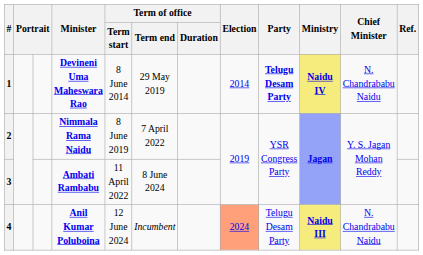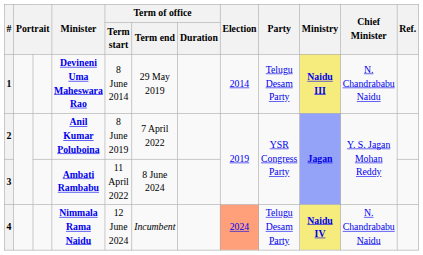(279, 83) bold -> (279, 83) normal
(320, 83) Naidu IV -> (320, 83) Naidu III
(78, 136) Nimmala Rama Naidu -> (78, 136) Anil Kumar Poluboina
(78, 227) Anil Kumar Poluboina -> (78, 227) Nimmala Rama Naidu
(320, 227) Naidu III -> (320, 227) Naidu IV
